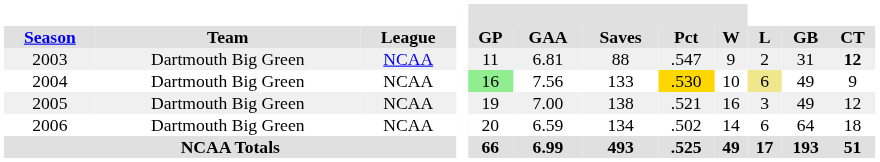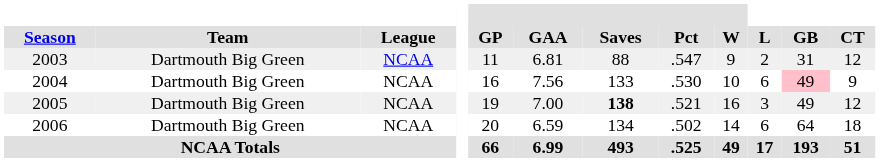(853, 58) bold -> (853, 58) normal
(490, 80) lightgreen background -> (490, 80) no background
(686, 80) gold background -> (686, 80) no background
(765, 80) khaki background -> (765, 80) no background
(806, 80) no background -> (806, 80) pink background
(621, 102) normal -> (621, 102) bold
